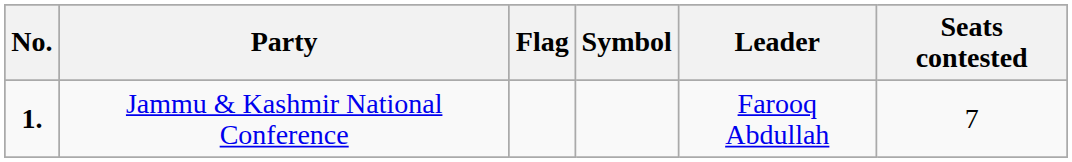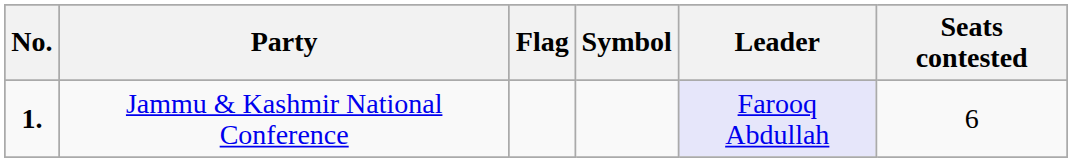(777, 118) no background -> (777, 118) lavender background
(972, 118) 7 -> (972, 118) 6
